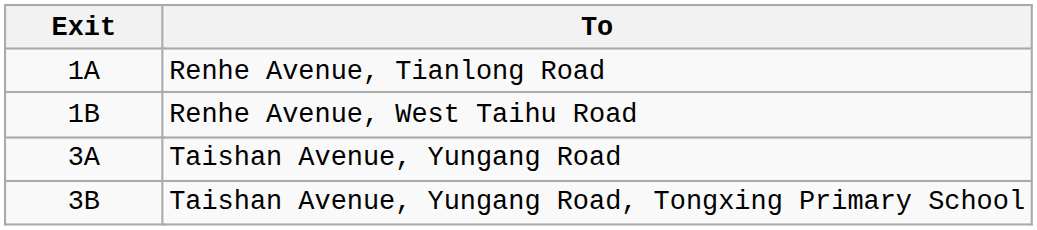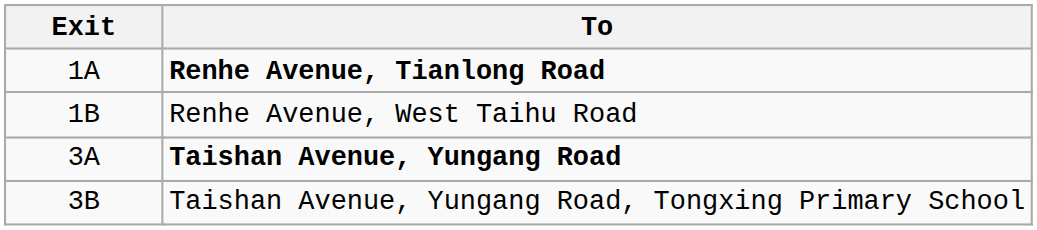(387, 71) normal -> (387, 71) bold
(395, 159) normal -> (395, 159) bold
